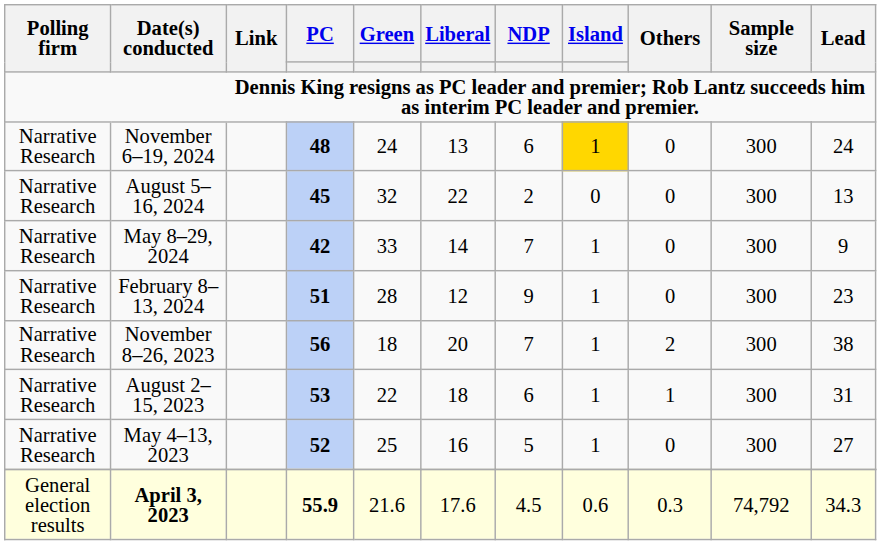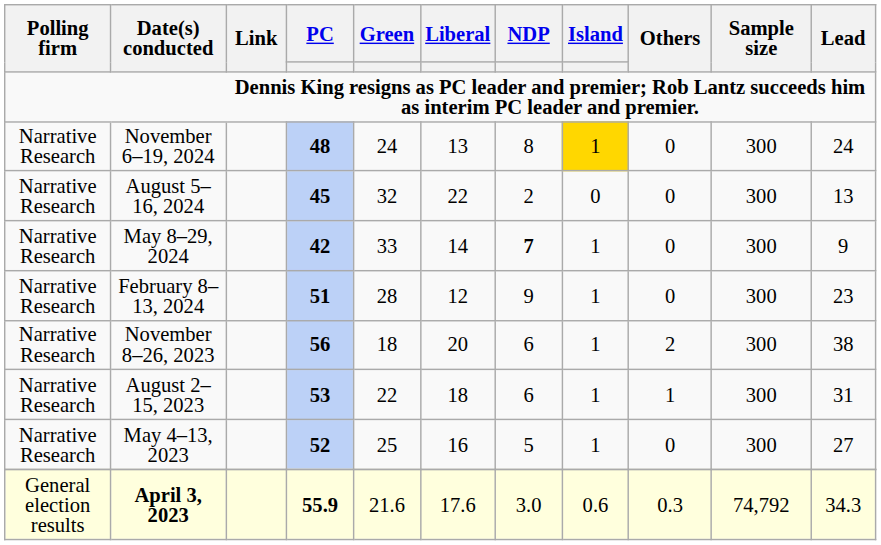(529, 146) 6 -> (529, 146) 8
(529, 246) normal -> (529, 246) bold
(529, 345) 7 -> (529, 345) 6
(529, 504) 4.5 -> (529, 504) 3.0
